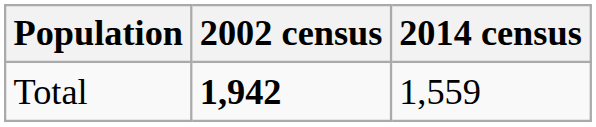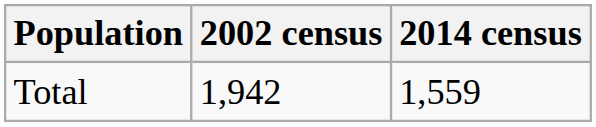(241, 90) bold -> (241, 90) normal
